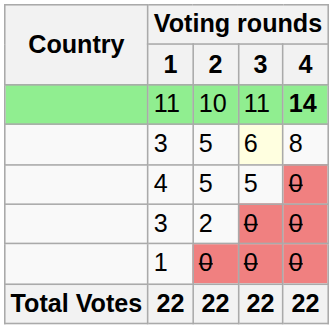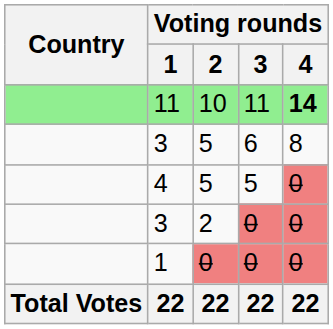(251, 143) lightyellow background -> (251, 143) no background
